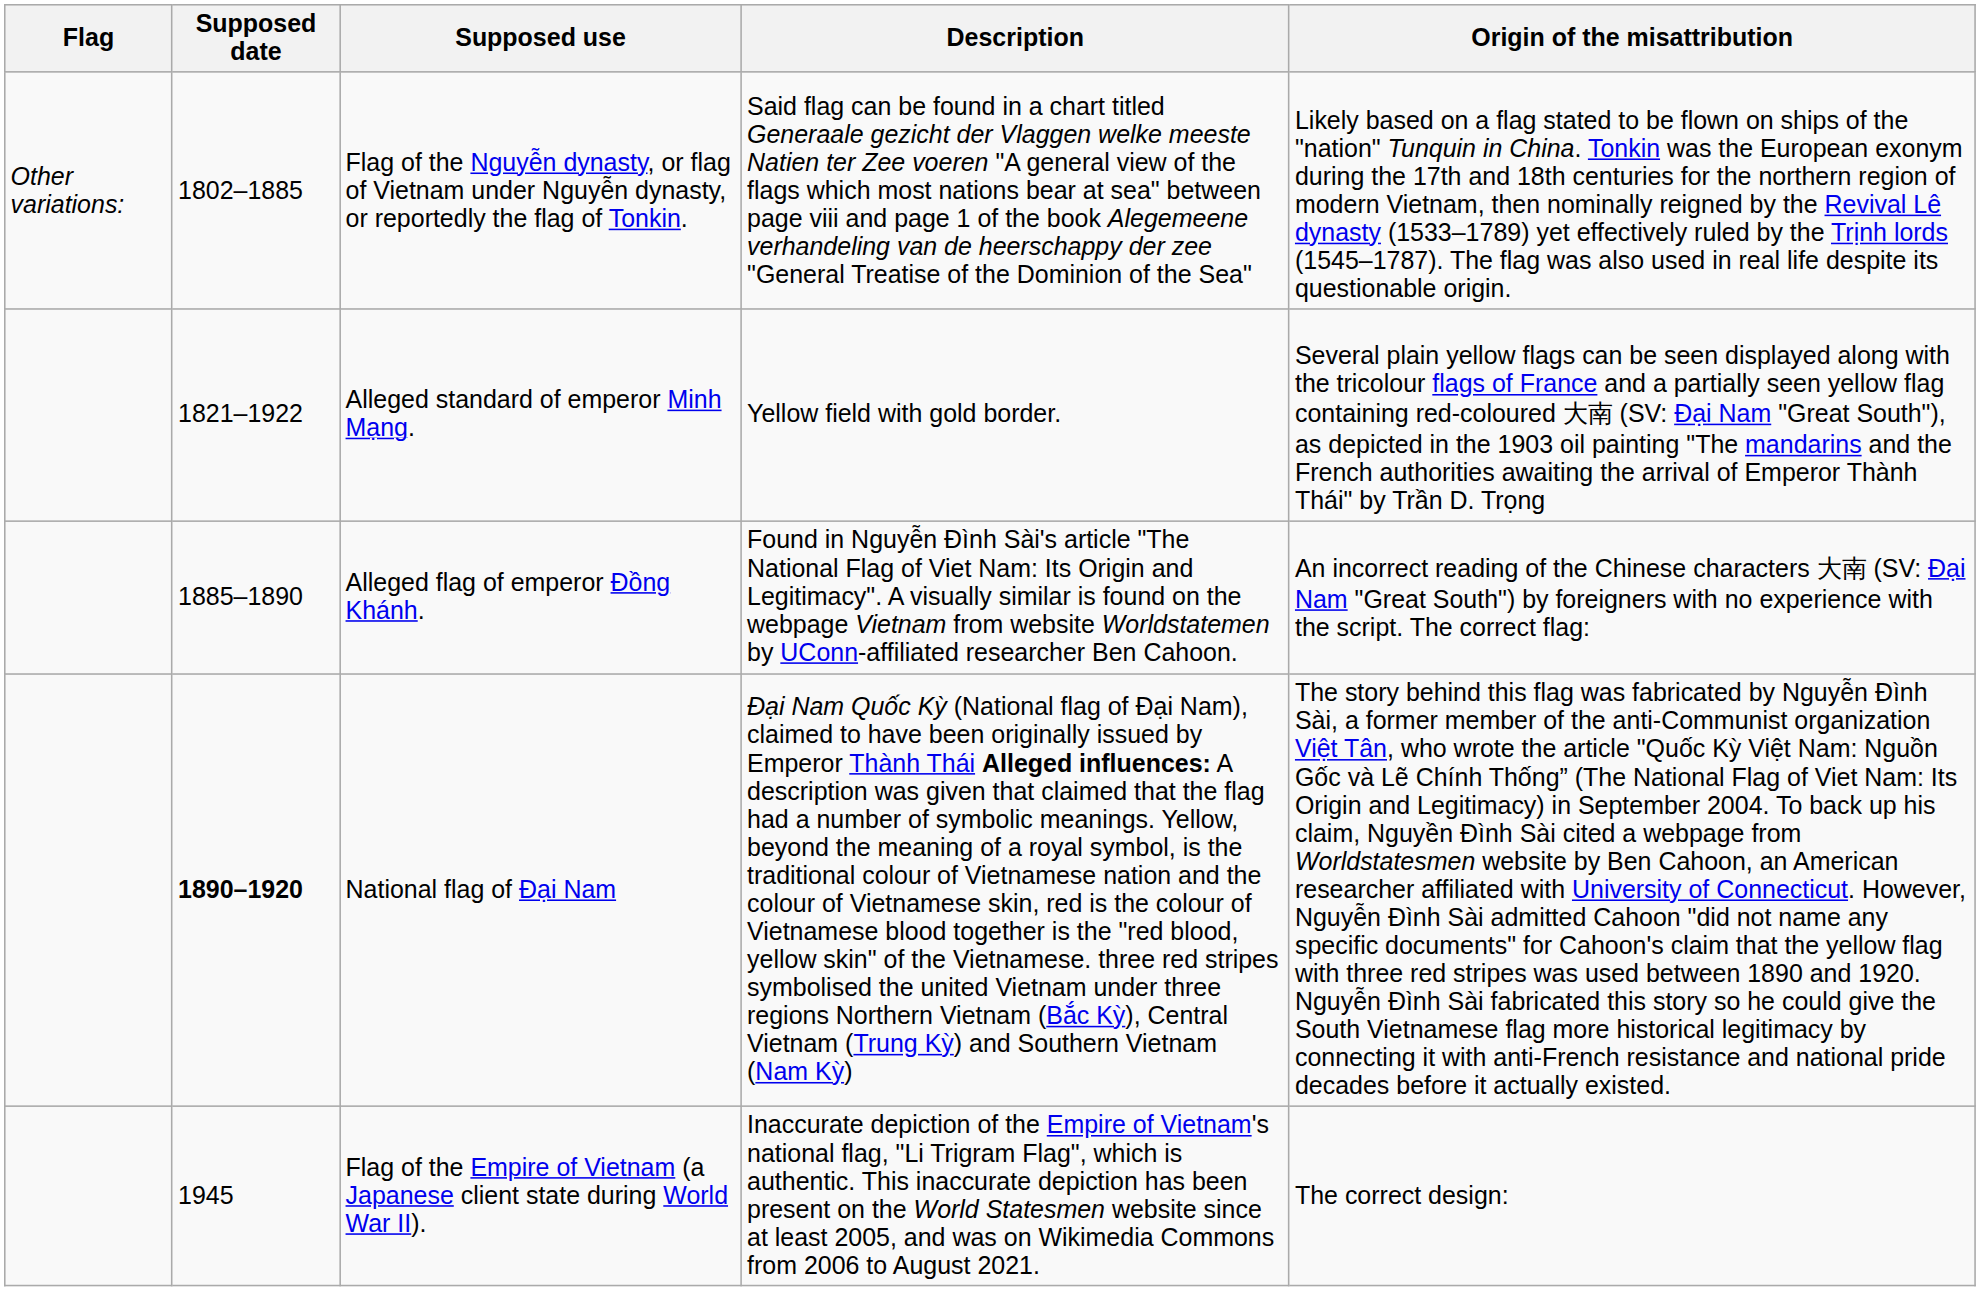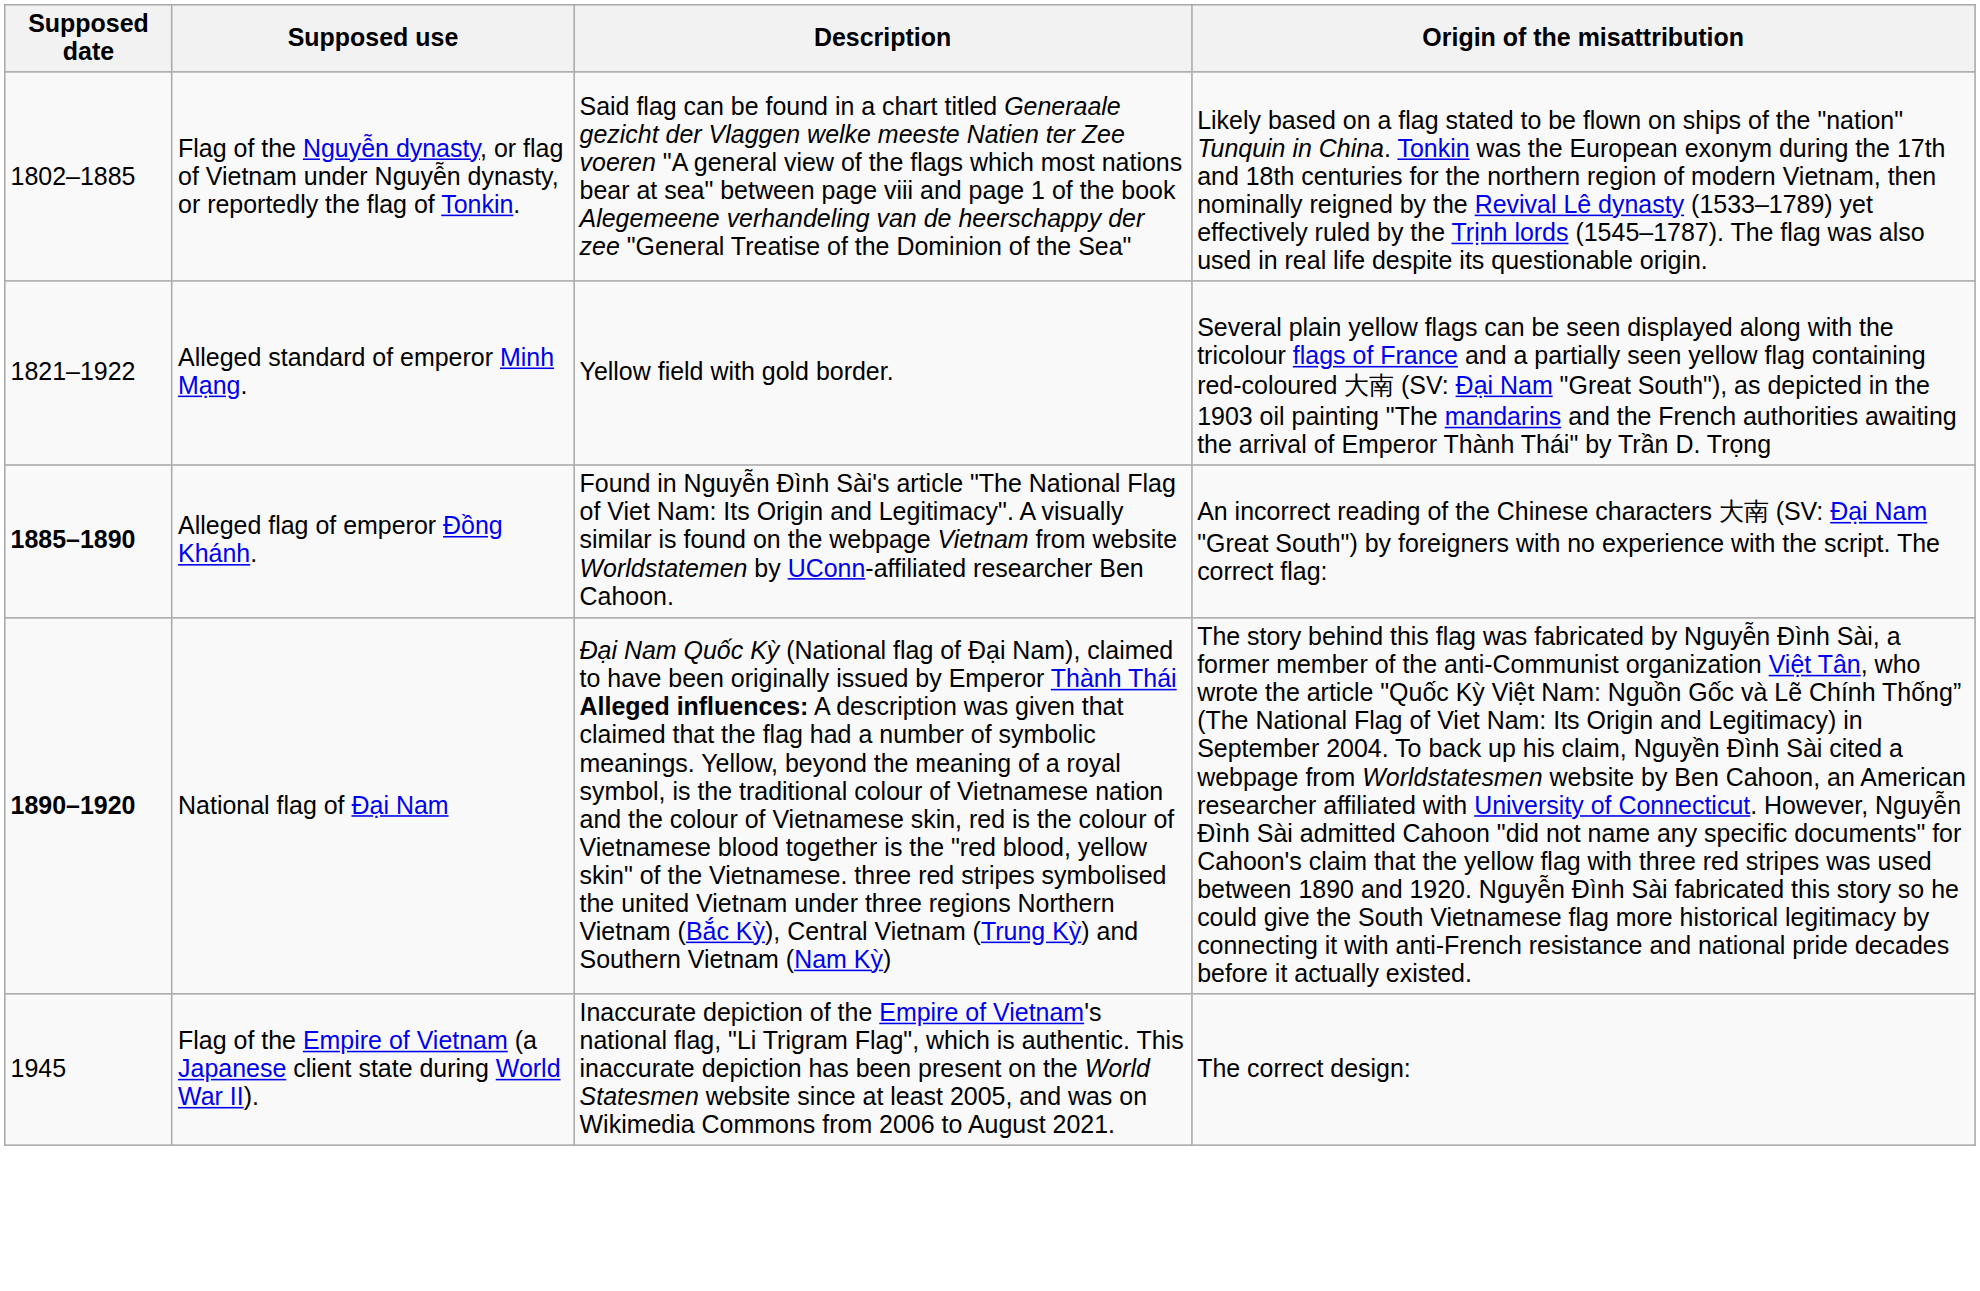- column: (89, 38)
(241, 597) normal -> (73, 540) bold
